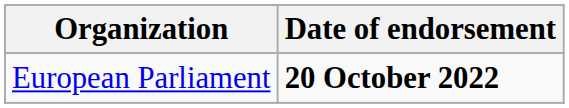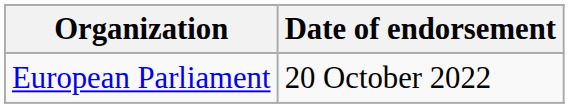(392, 77) bold -> (388, 77) normal
